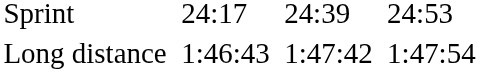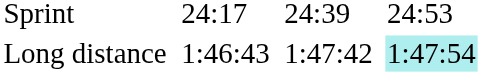(431, 53) no background -> (431, 53) paleturquoise background
